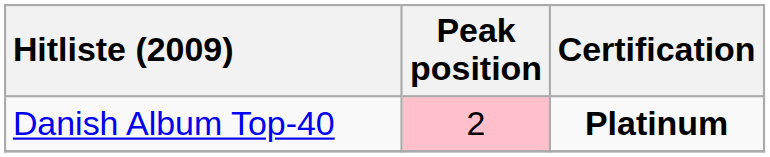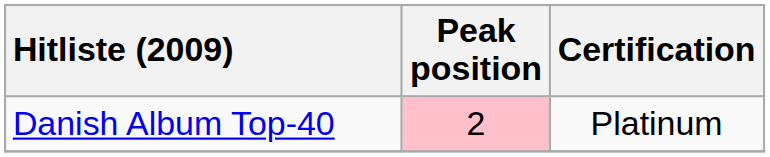(657, 123) bold -> (657, 123) normal
